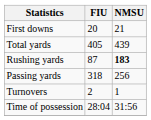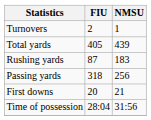rows swapped: (30, 29) <-> (27, 91)
(122, 60) bold -> (122, 60) normal
